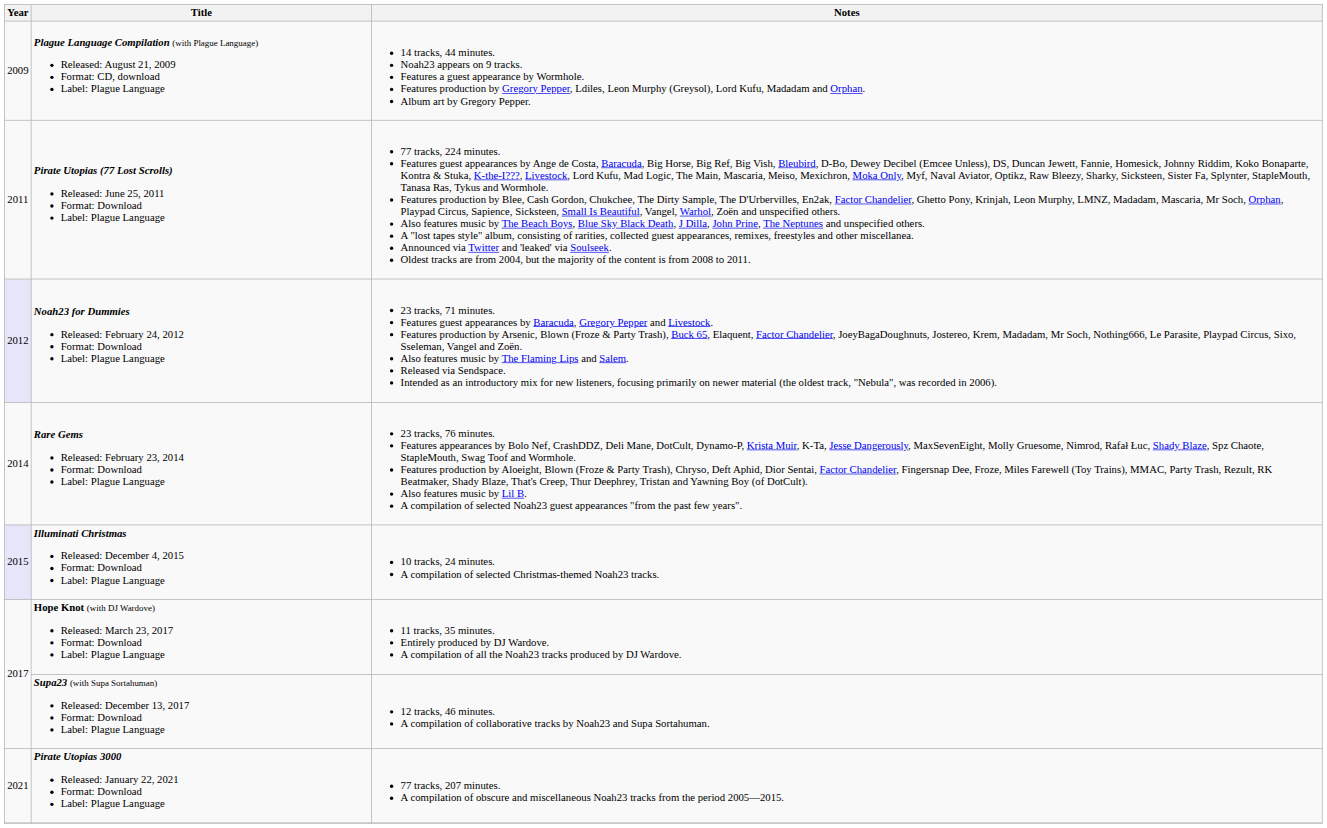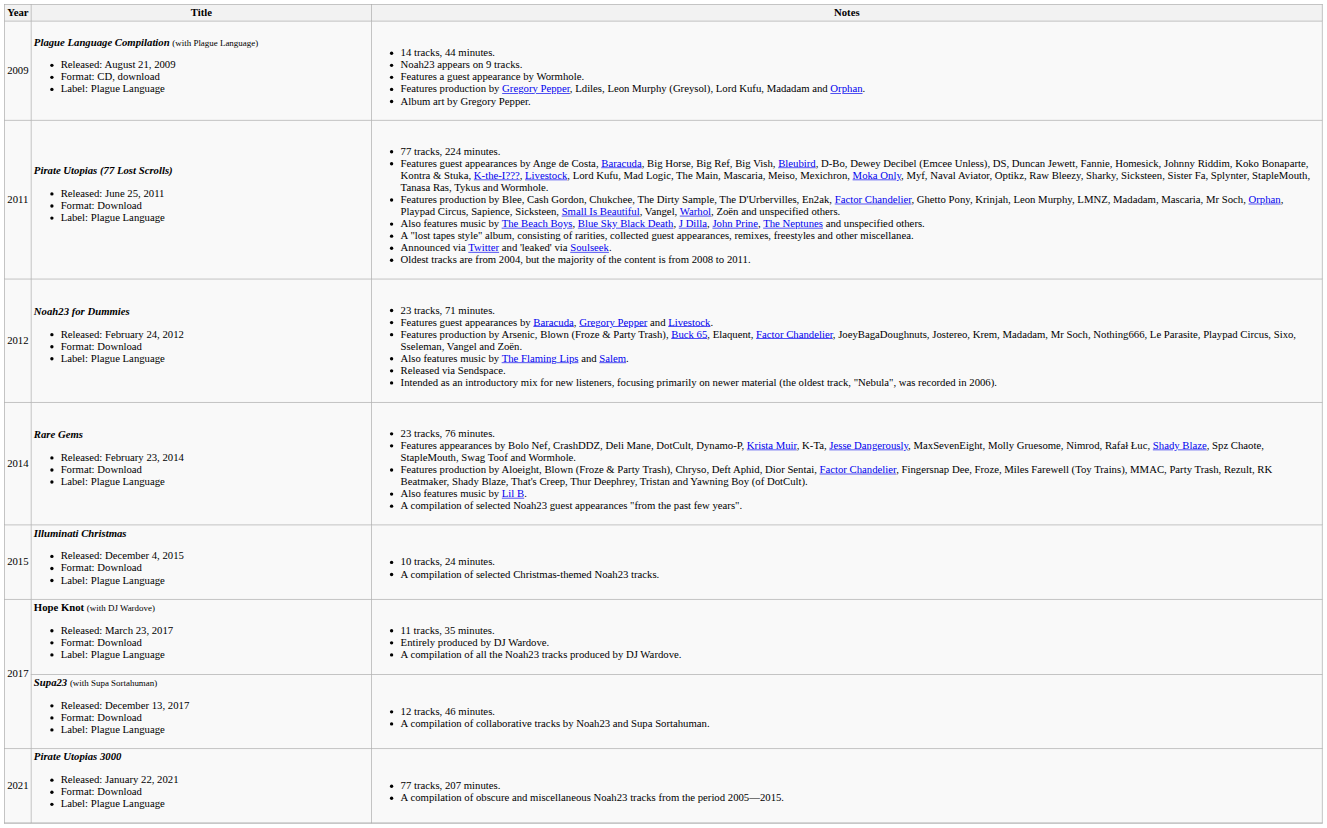(18, 340) lavender background -> (18, 340) no background
(18, 562) lavender background -> (18, 562) no background
